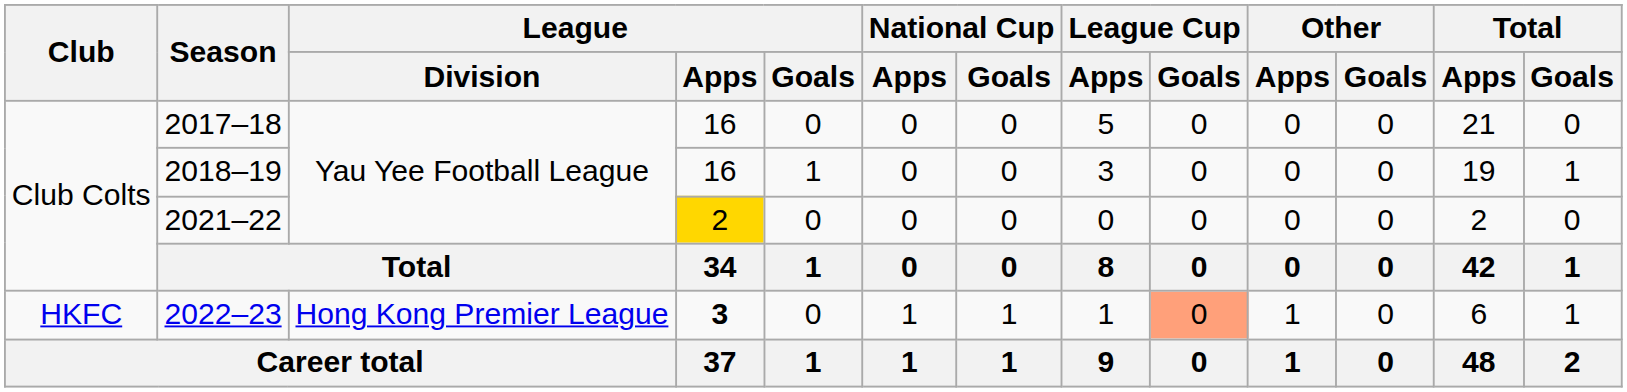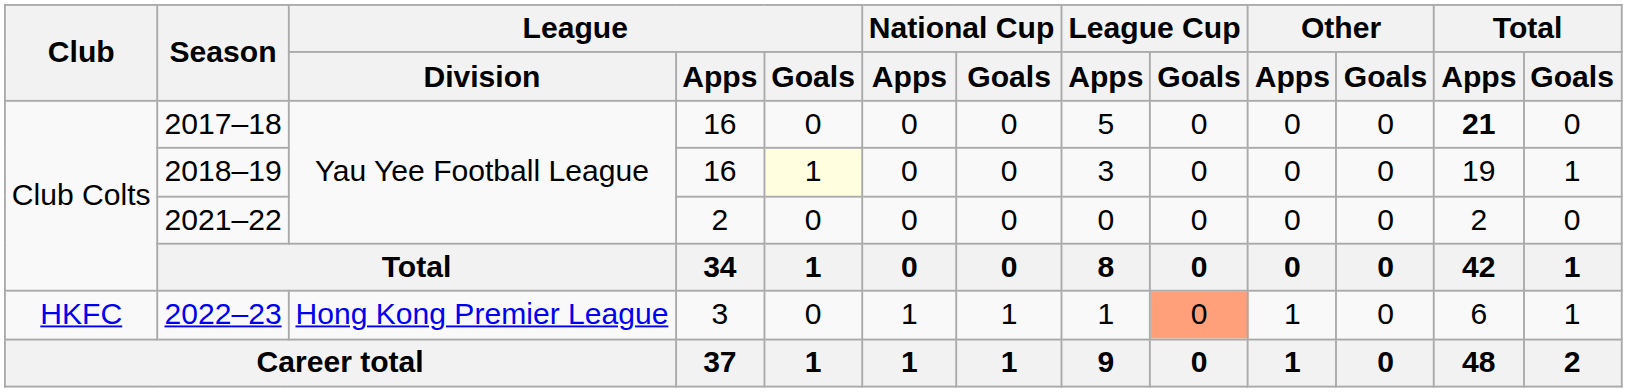(1479, 123) normal -> (1479, 123) bold
(813, 171) no background -> (813, 171) lightyellow background
(720, 219) gold background -> (720, 219) no background
(720, 314) bold -> (720, 314) normal
